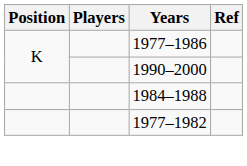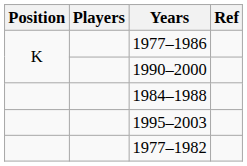+ row: (170, 122)
